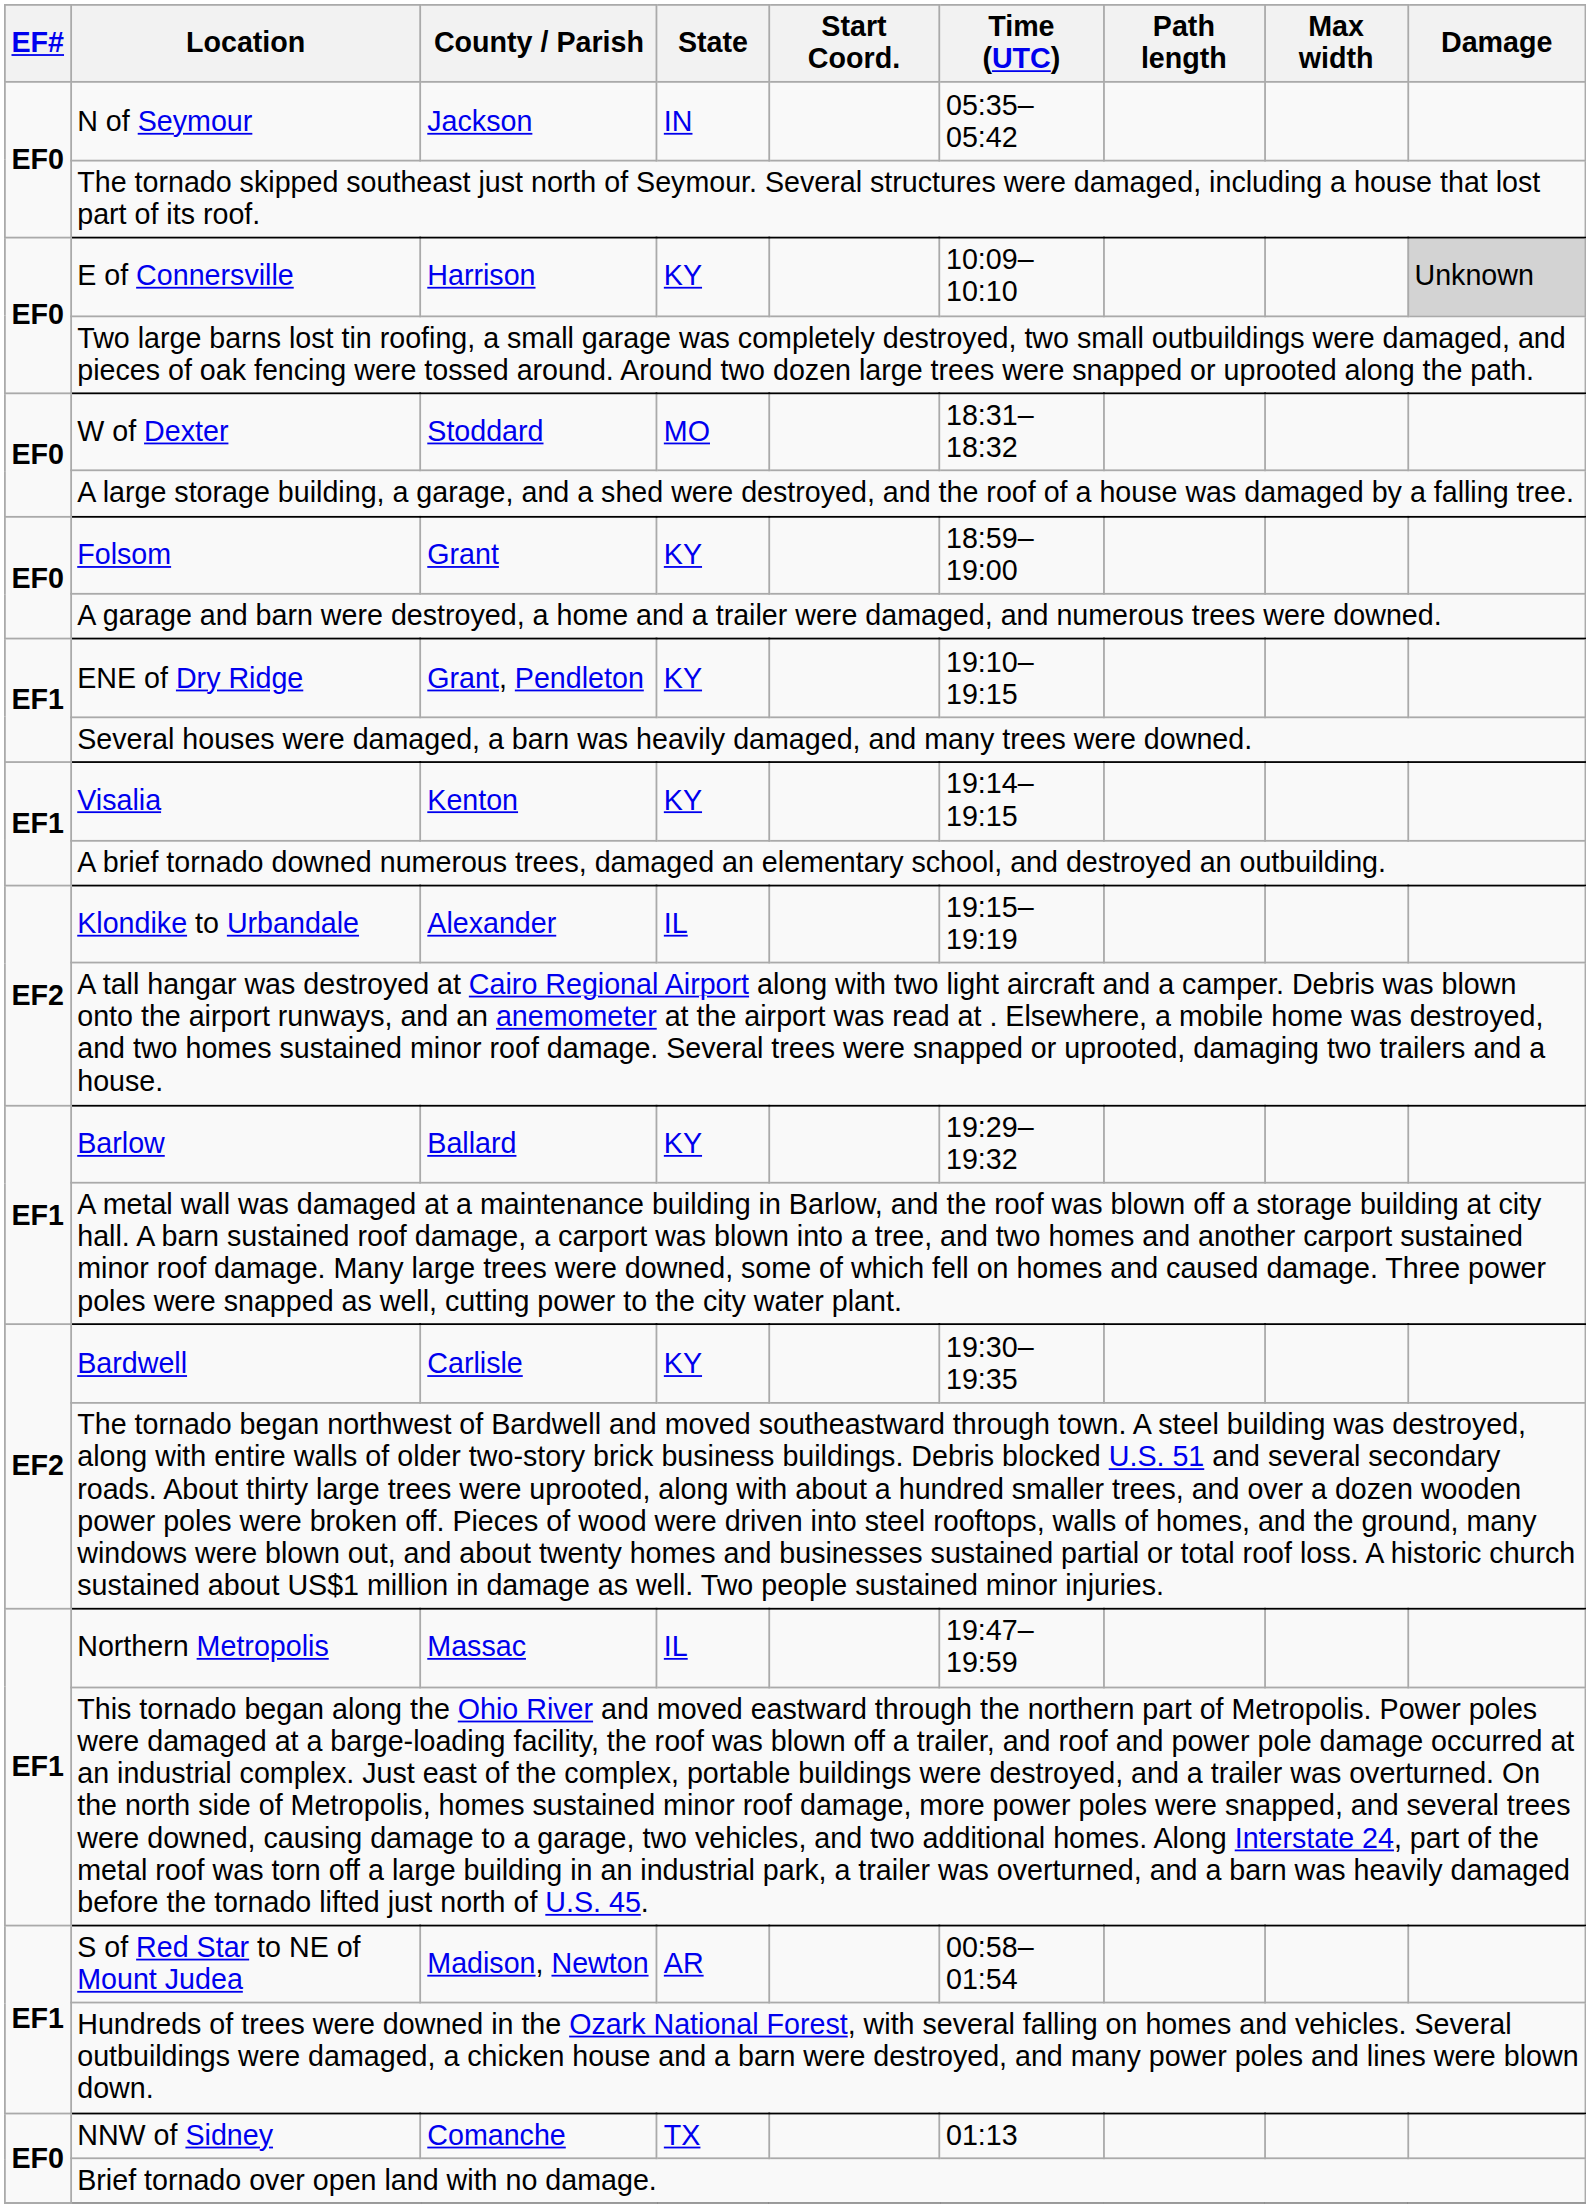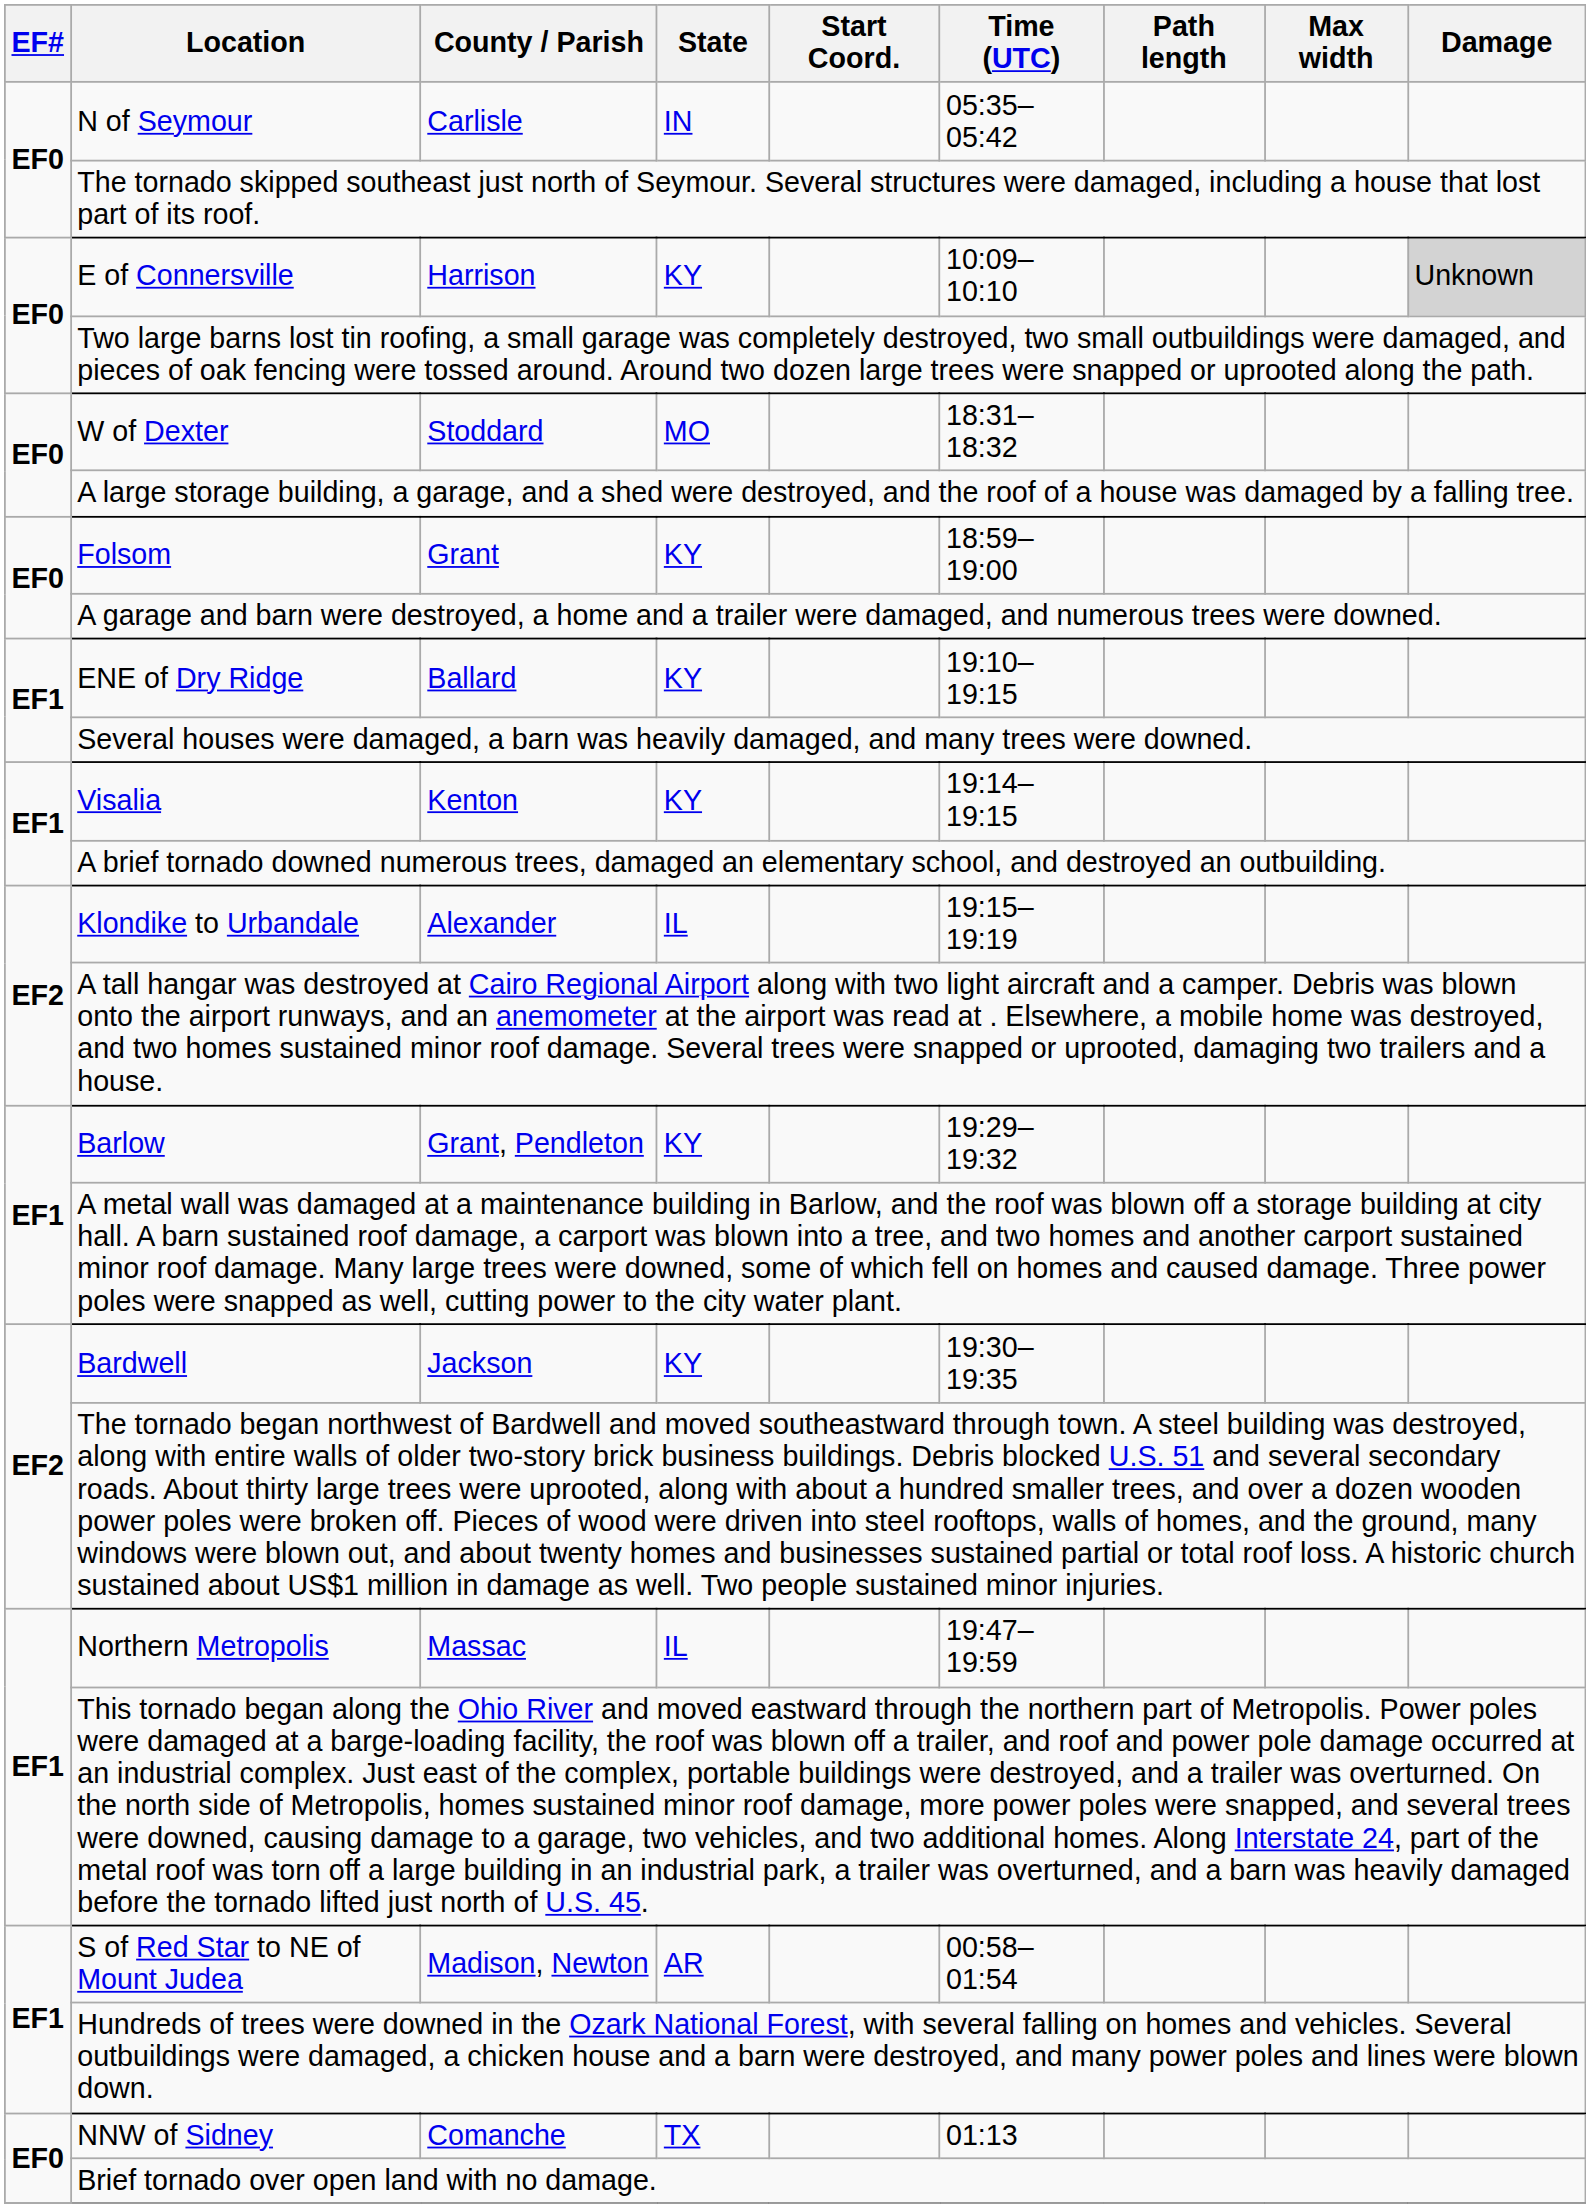(480, 120) Jackson -> (475, 120) Carlisle
(536, 677) Grant, Pendleton -> (472, 677) Ballard
(472, 1143) Ballard -> (536, 1143) Grant, Pendleton
(475, 1363) Carlisle -> (480, 1363) Jackson
